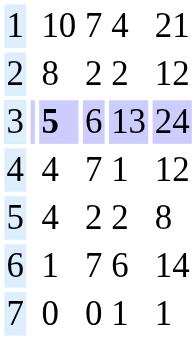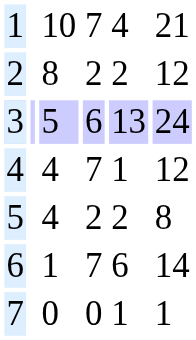(50, 121) bold -> (50, 121) normal
